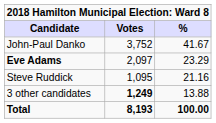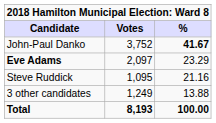(196, 45) normal -> (196, 45) bold
(140, 93) bold -> (140, 93) normal
